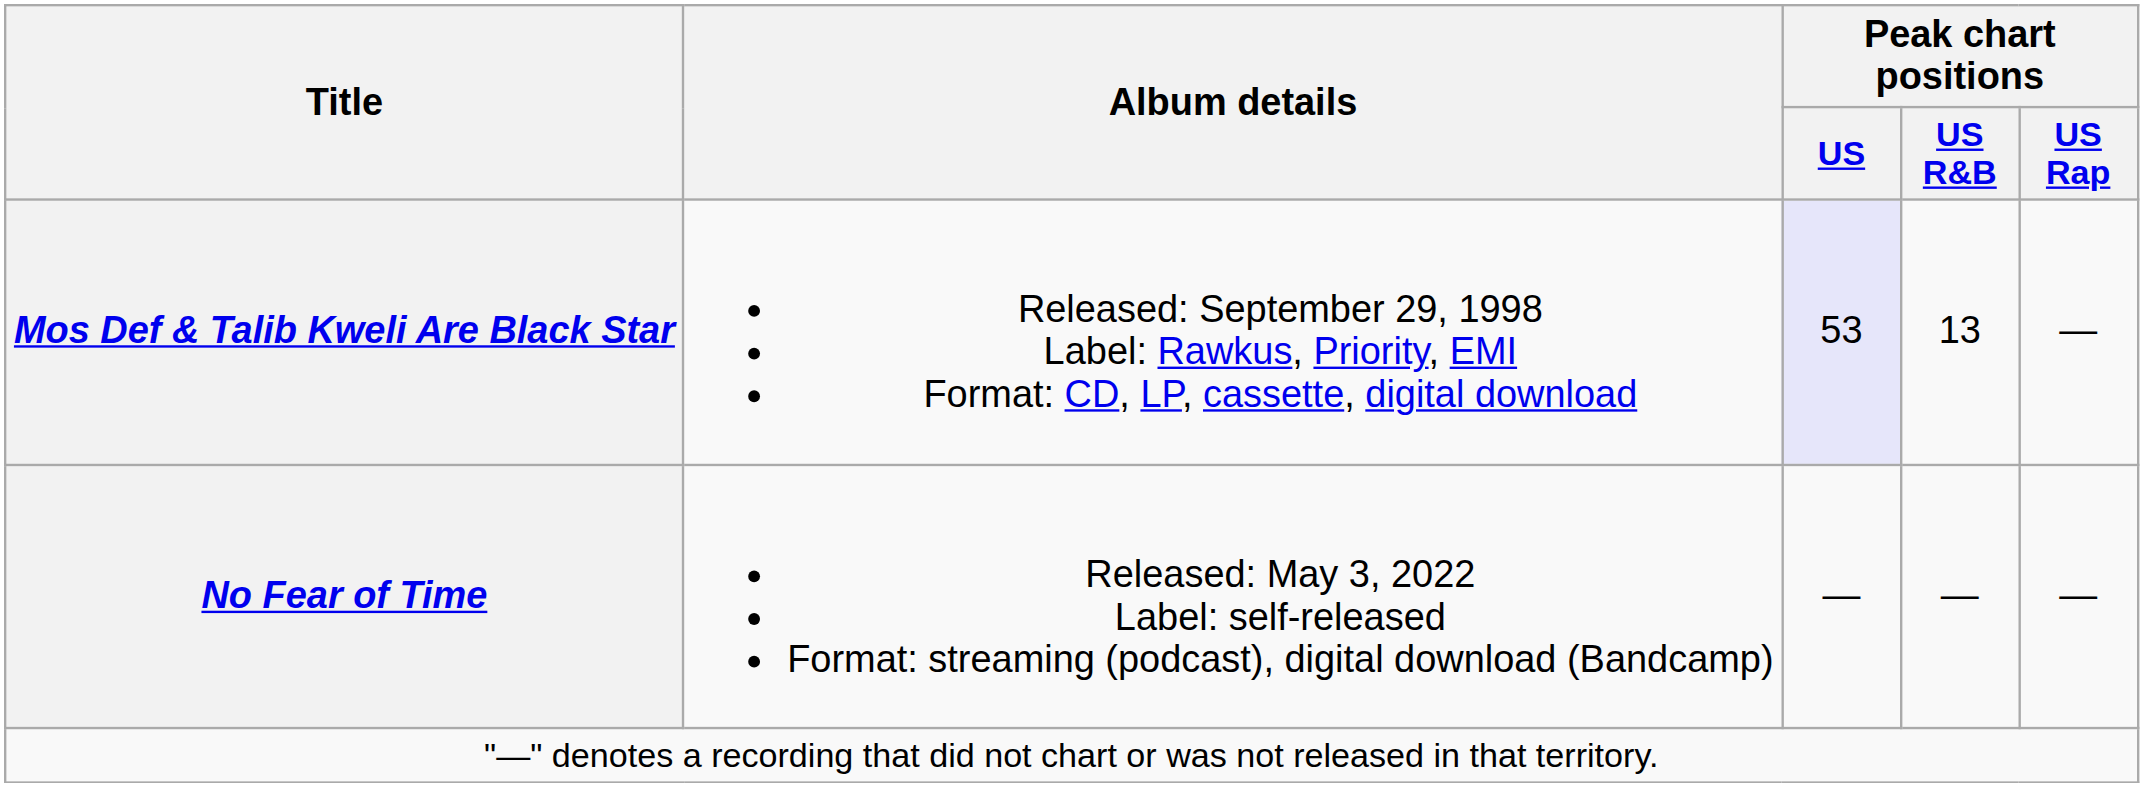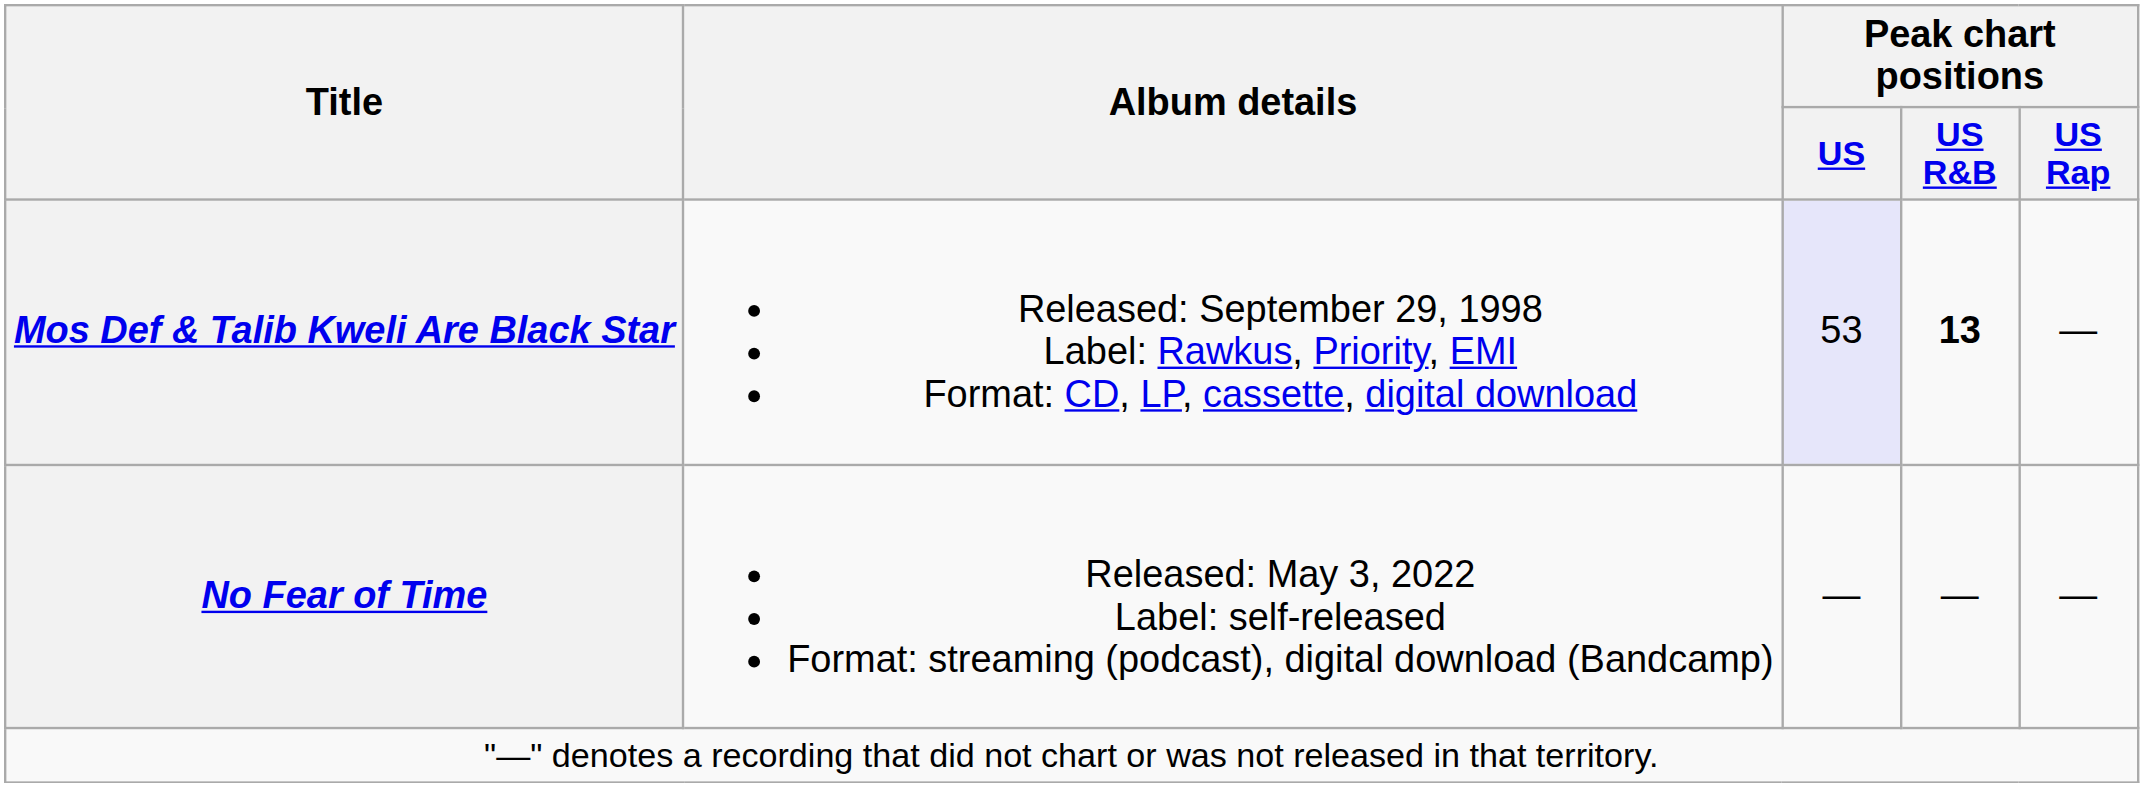(1960, 331) normal -> (1960, 331) bold
